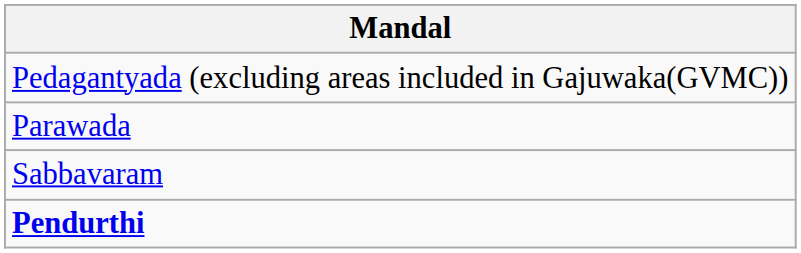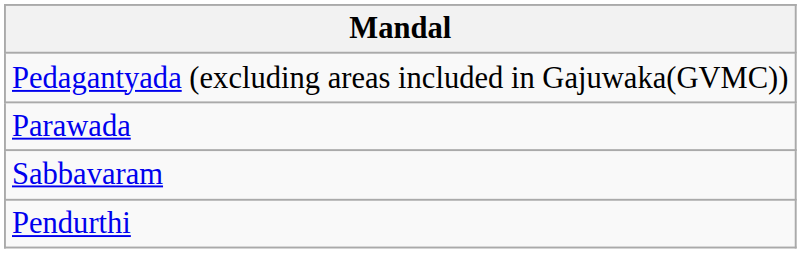(78, 222) bold -> (71, 222) normal
